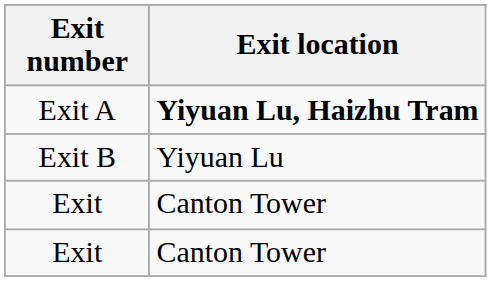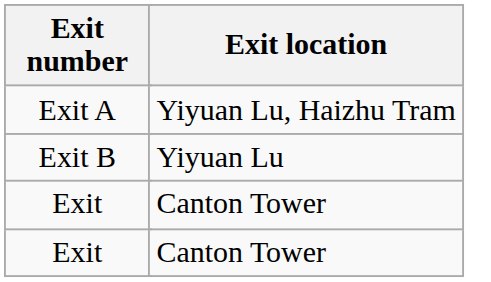(318, 109) bold -> (306, 109) normal
